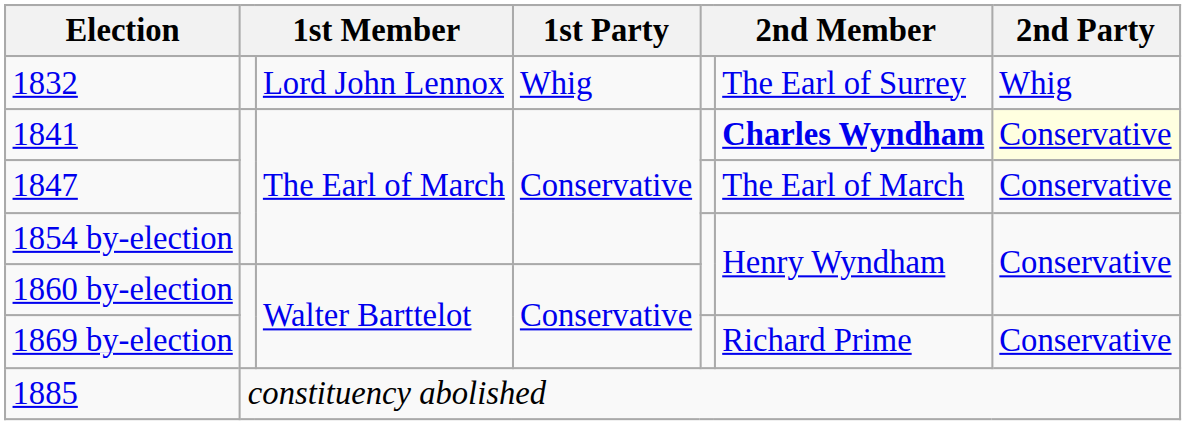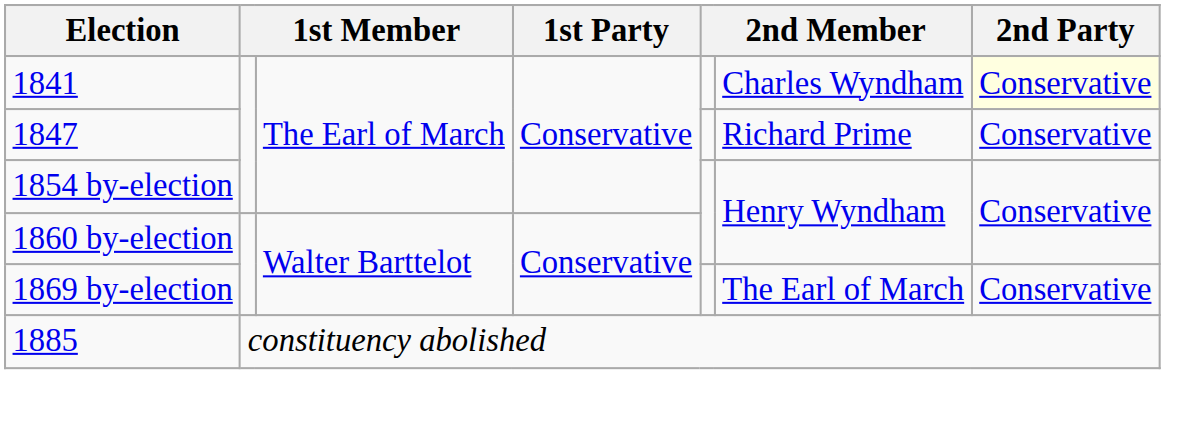- row: (45, 82)
(853, 133) bold -> (843, 82) normal
(843, 185) The Earl of March -> (817, 133) Richard Prime
(817, 340) Richard Prime -> (843, 289) The Earl of March
